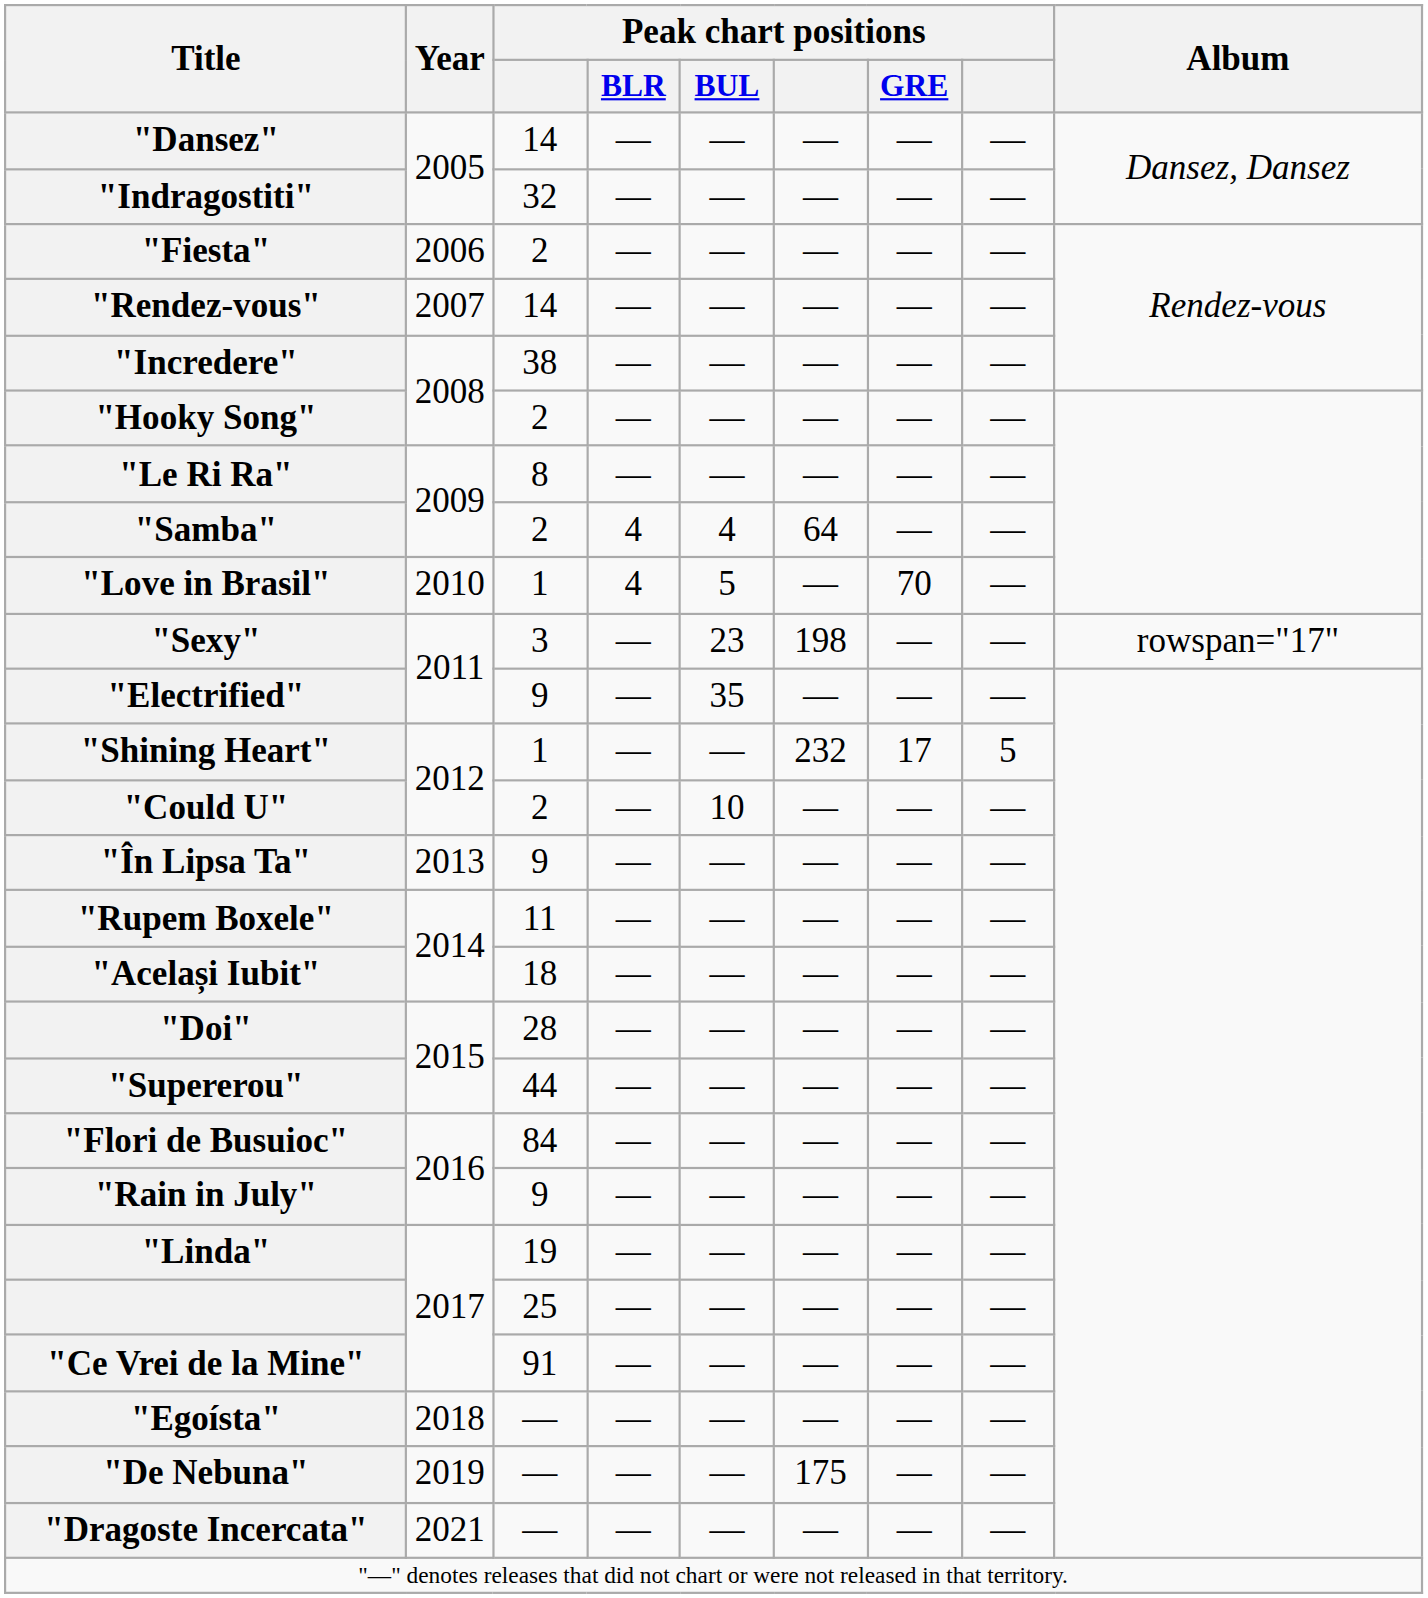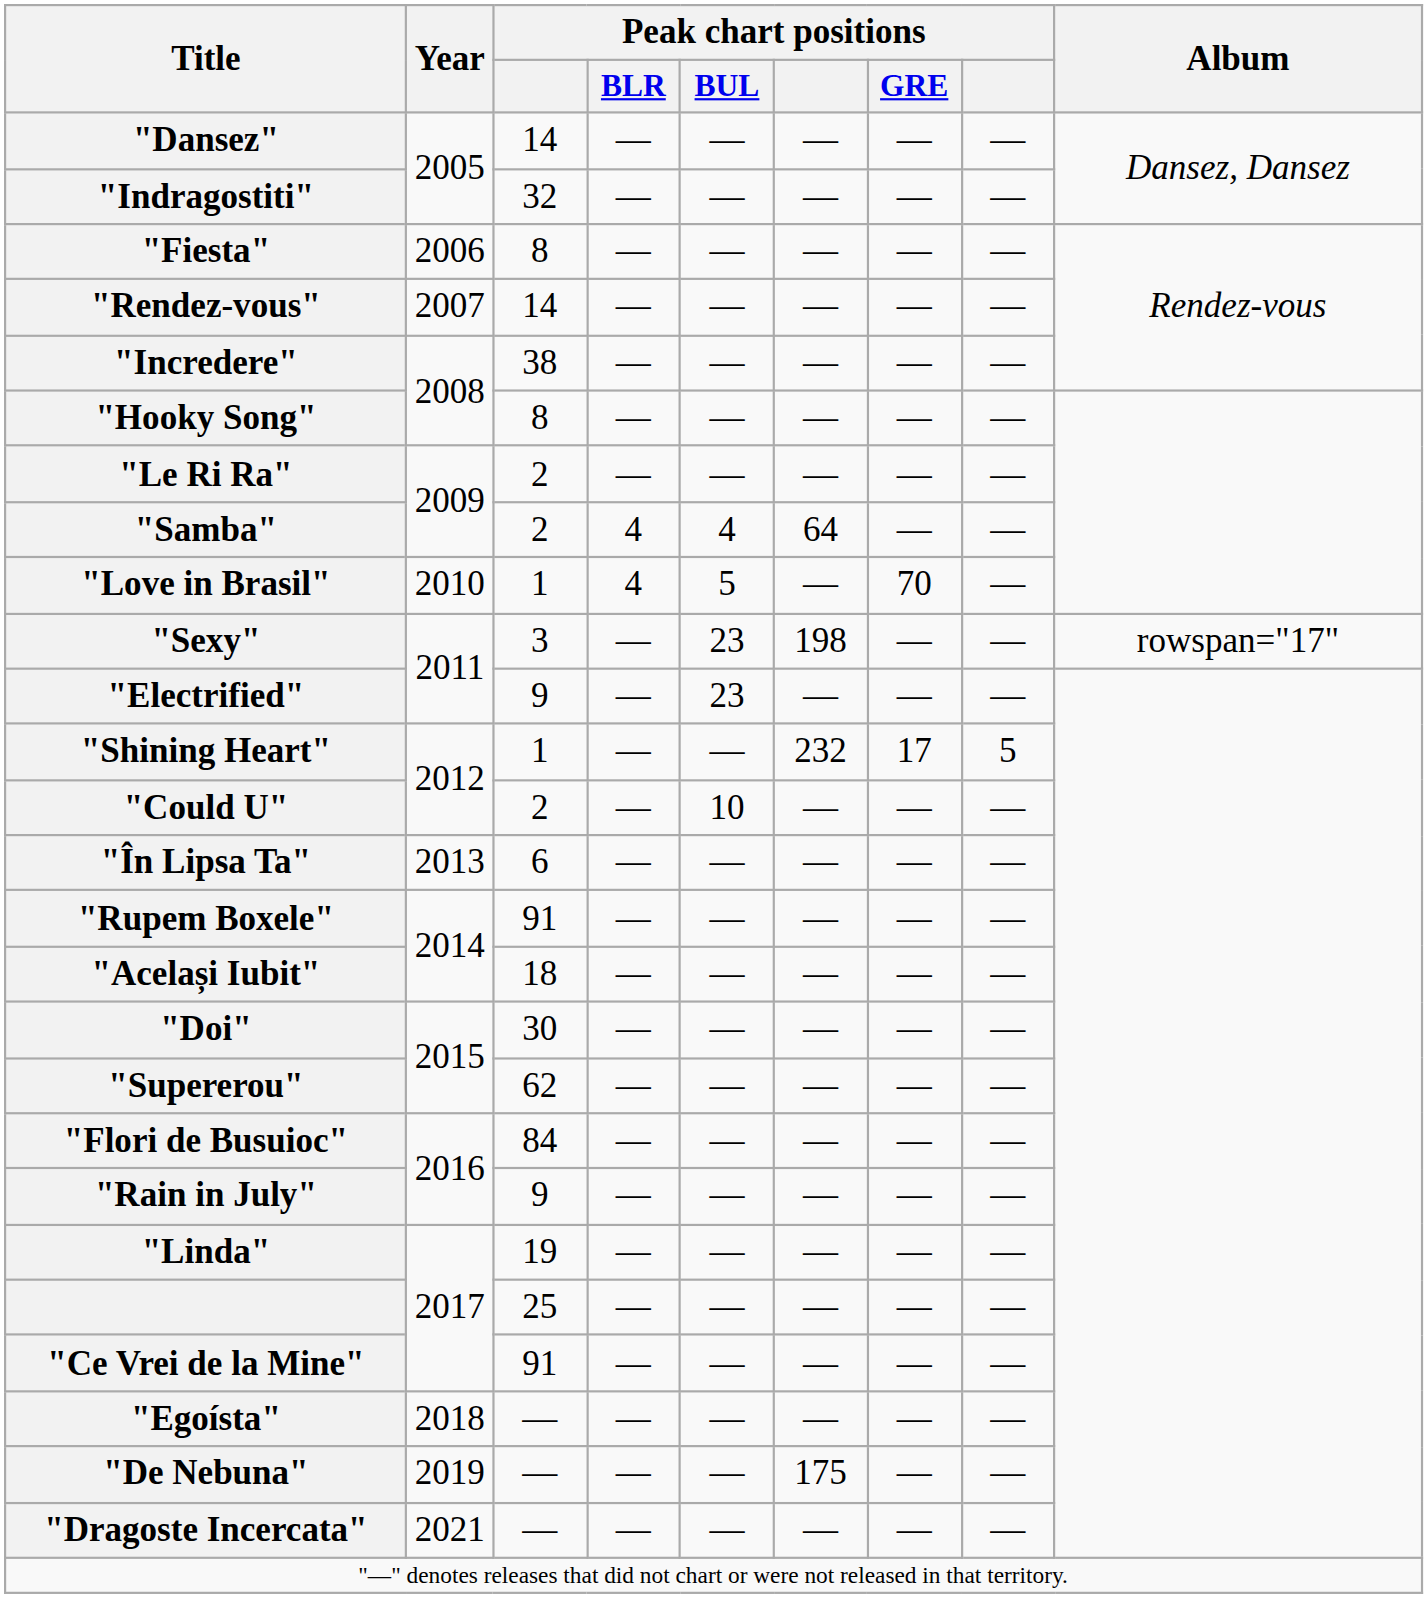(540, 251) 2 -> (540, 251) 8
(540, 417) 2 -> (540, 417) 8
(540, 473) 8 -> (540, 473) 2
(727, 695) 35 -> (727, 695) 23
(540, 862) 9 -> (540, 862) 6
(540, 917) 11 -> (540, 917) 91
(540, 1029) 28 -> (540, 1029) 30
(540, 1084) 44 -> (540, 1084) 62
